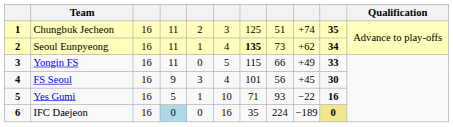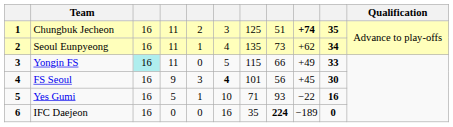(307, 29) normal -> (307, 29) bold
(253, 46) bold -> (253, 46) normal
(147, 63) no background -> (147, 63) paleturquoise background
(227, 79) normal -> (227, 79) bold
(173, 113) lightblue background -> (173, 113) no background
(280, 113) normal -> (280, 113) bold
(333, 113) khaki background -> (333, 113) no background
